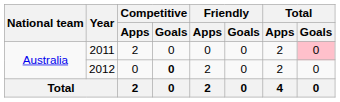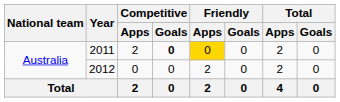(171, 50) normal -> (171, 50) bold
(207, 50) no background -> (207, 50) gold background
(316, 50) pink background -> (316, 50) no background
(171, 69) bold -> (171, 69) normal
